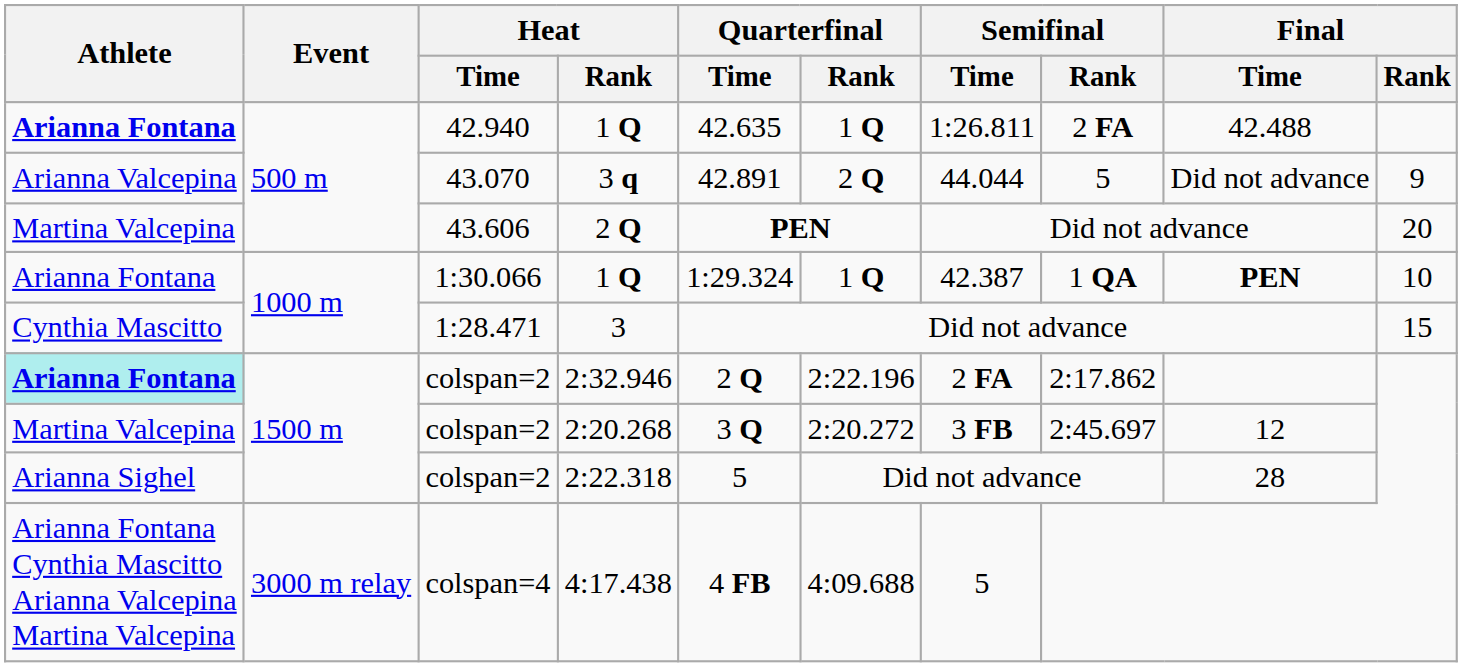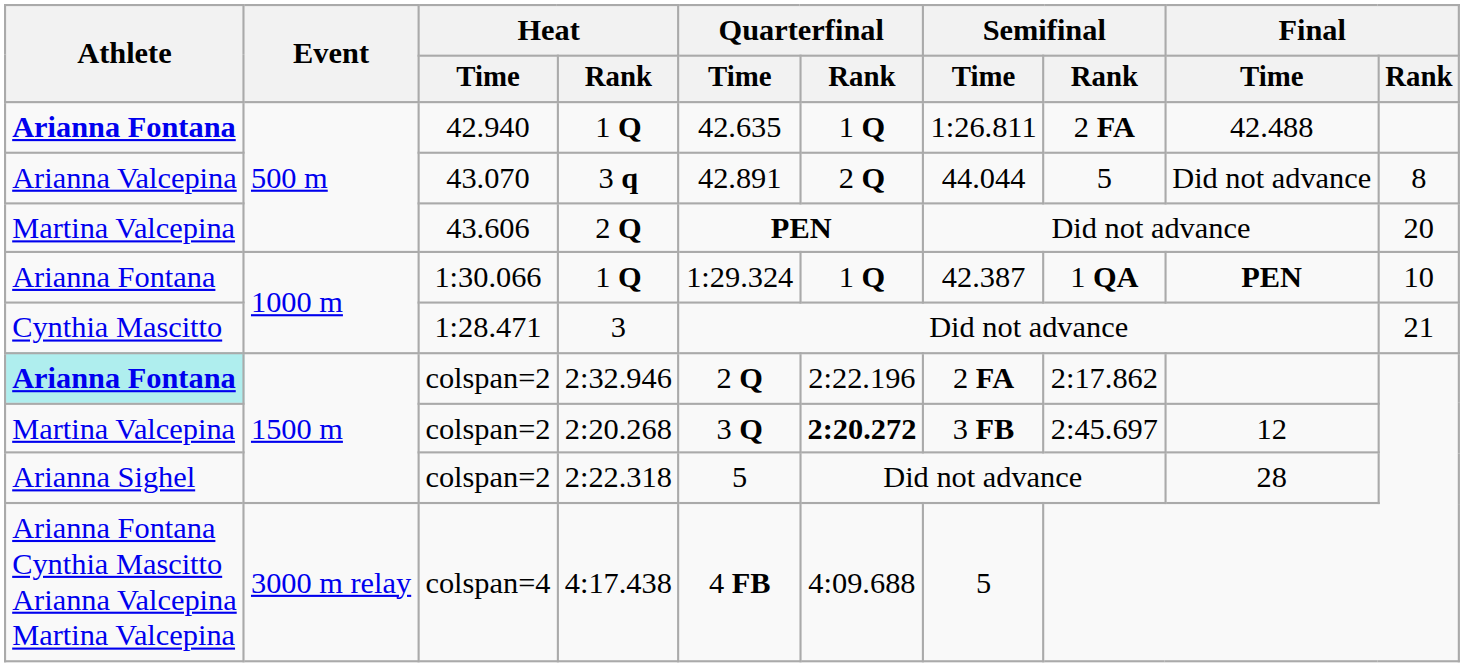(1417, 177) 9 -> (1419, 177) 8
(1417, 327) 15 -> (1419, 327) 21
(861, 428) normal -> (862, 428) bold
